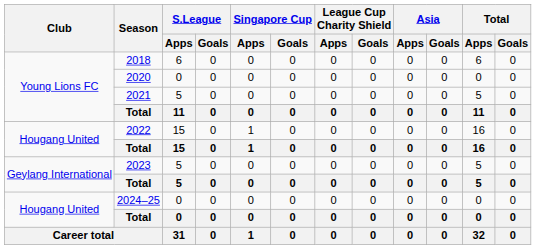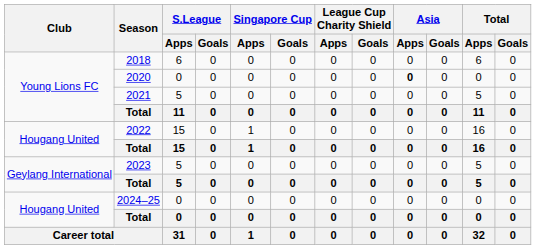(410, 78) normal -> (410, 78) bold
